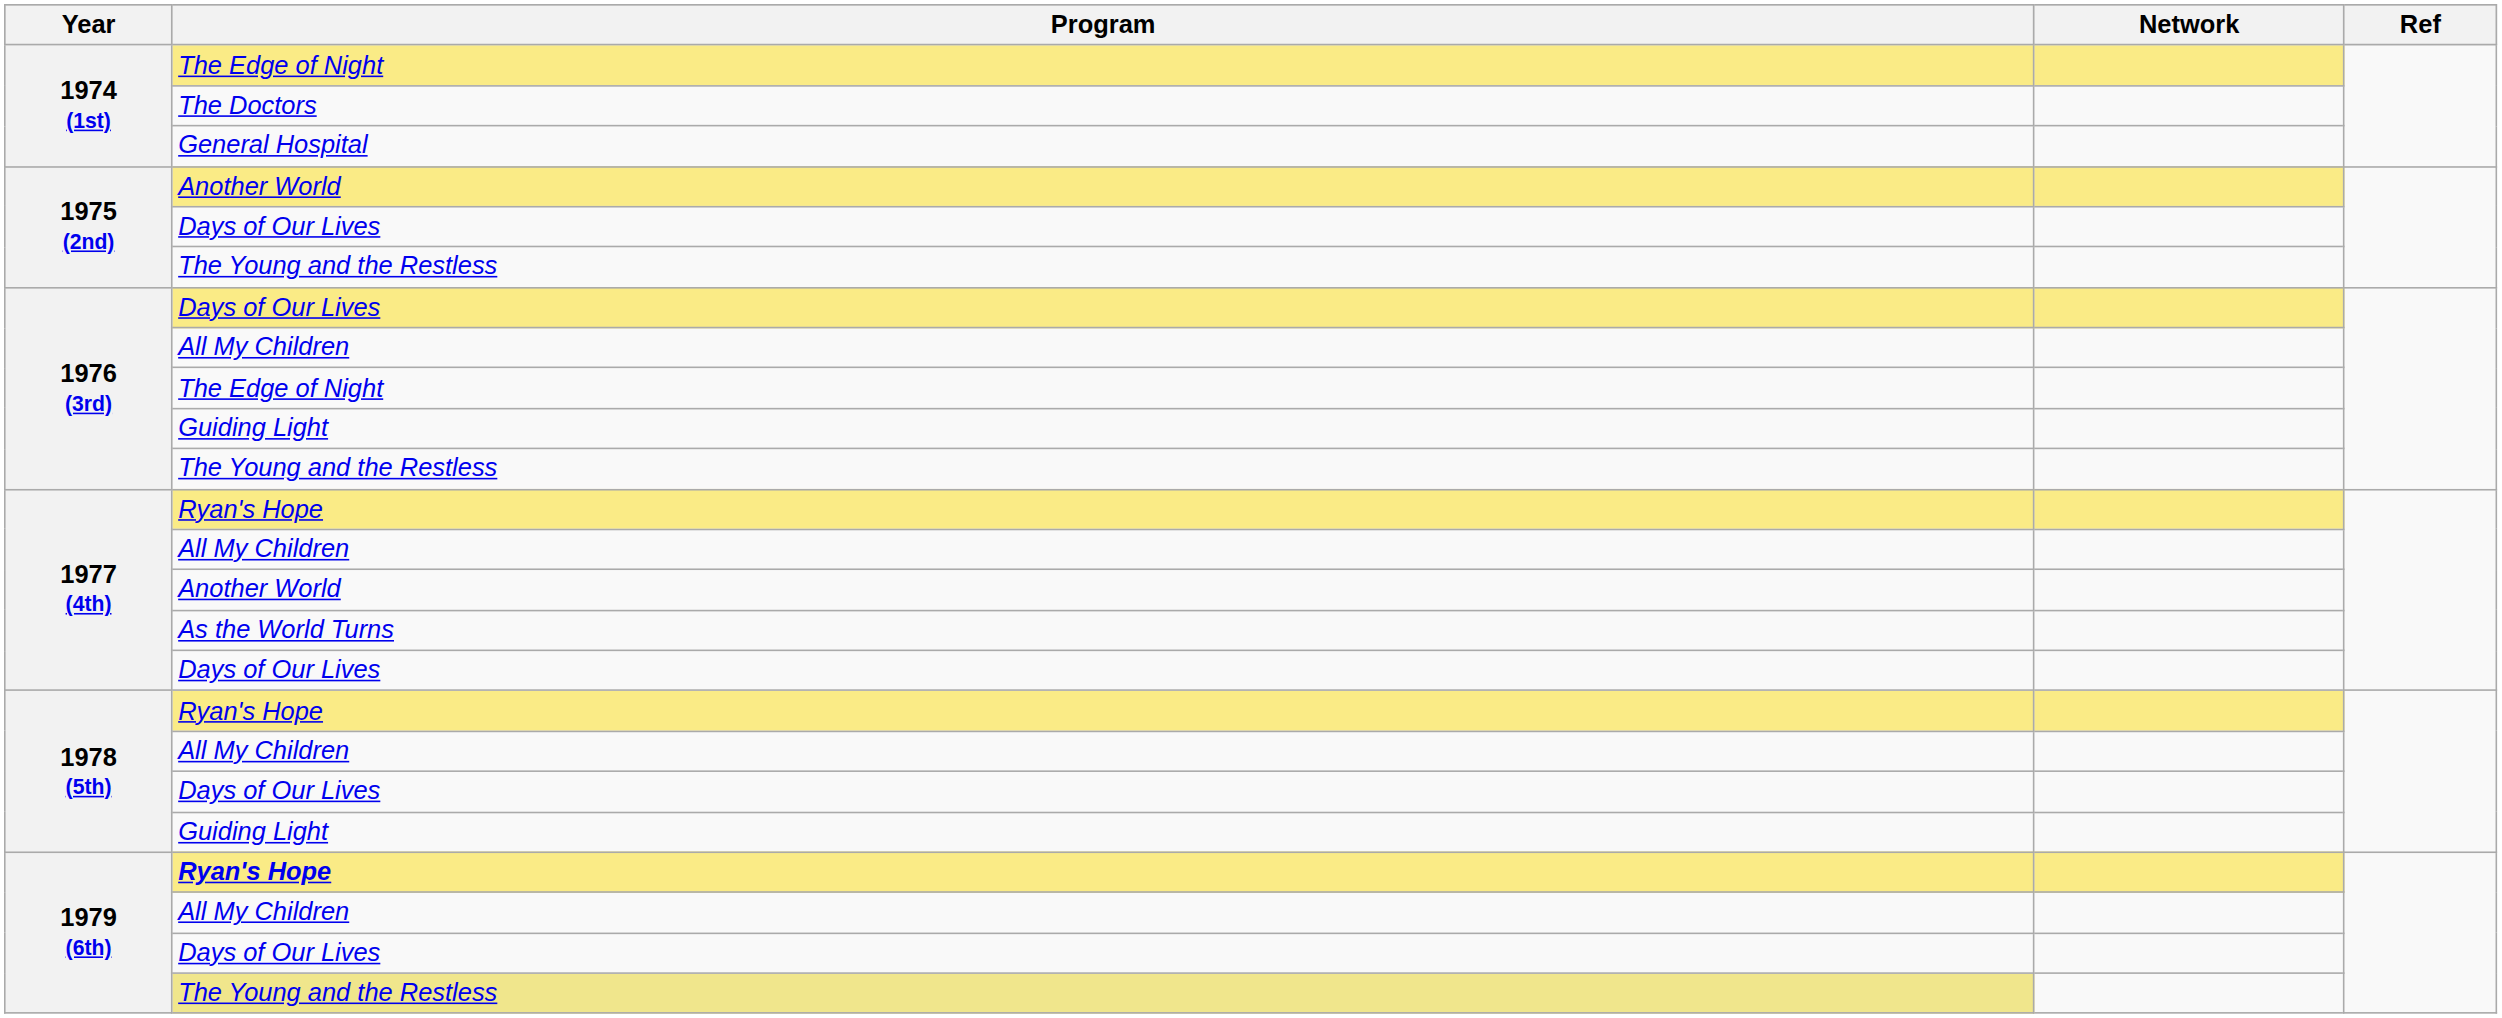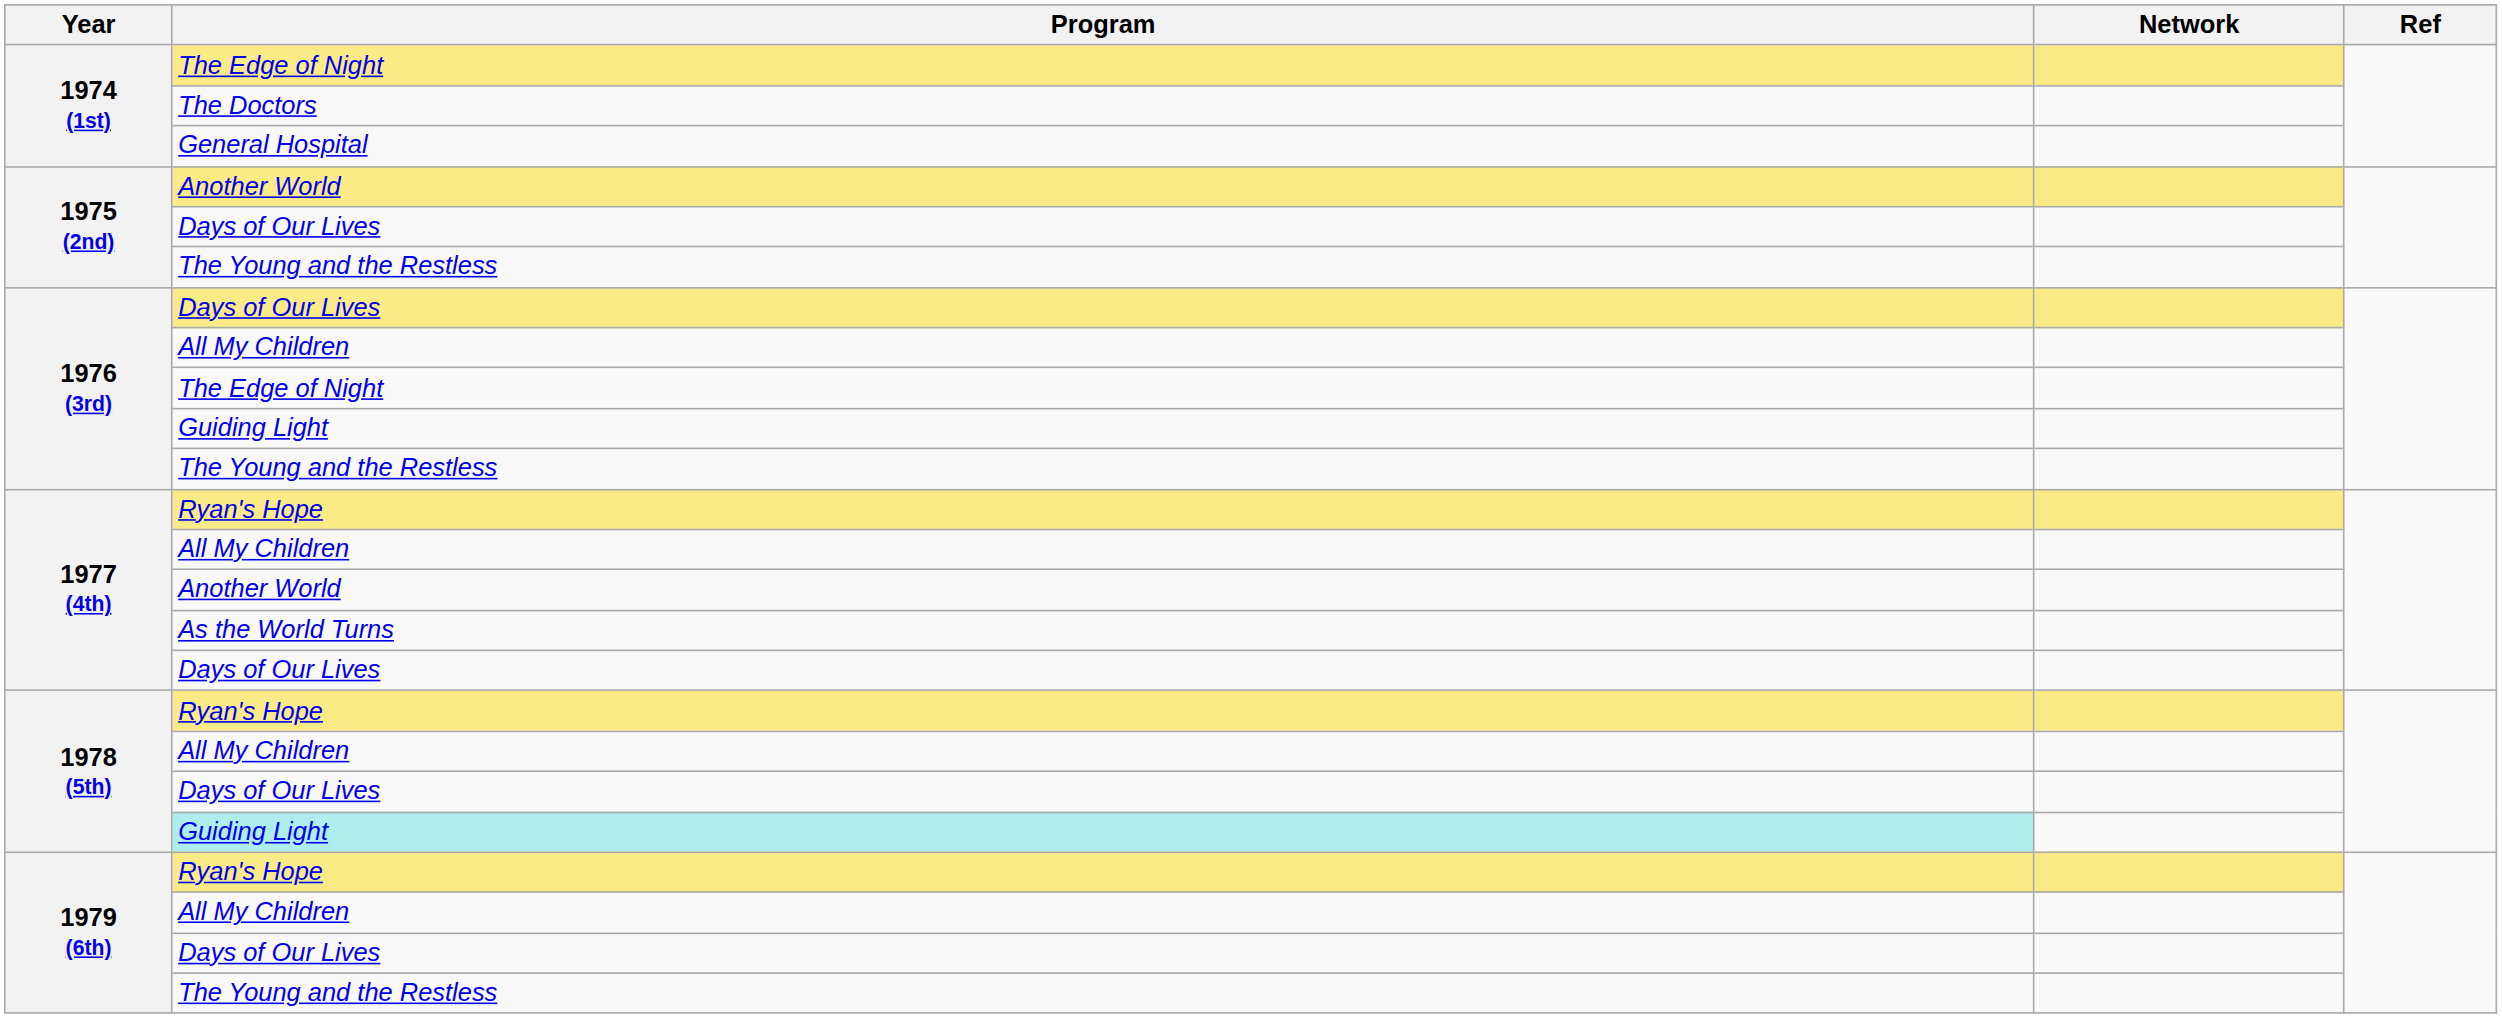(253, 831) no background -> (253, 831) paleturquoise background
(255, 871) bold -> (251, 871) normal
(338, 992) khaki background -> (338, 992) no background
